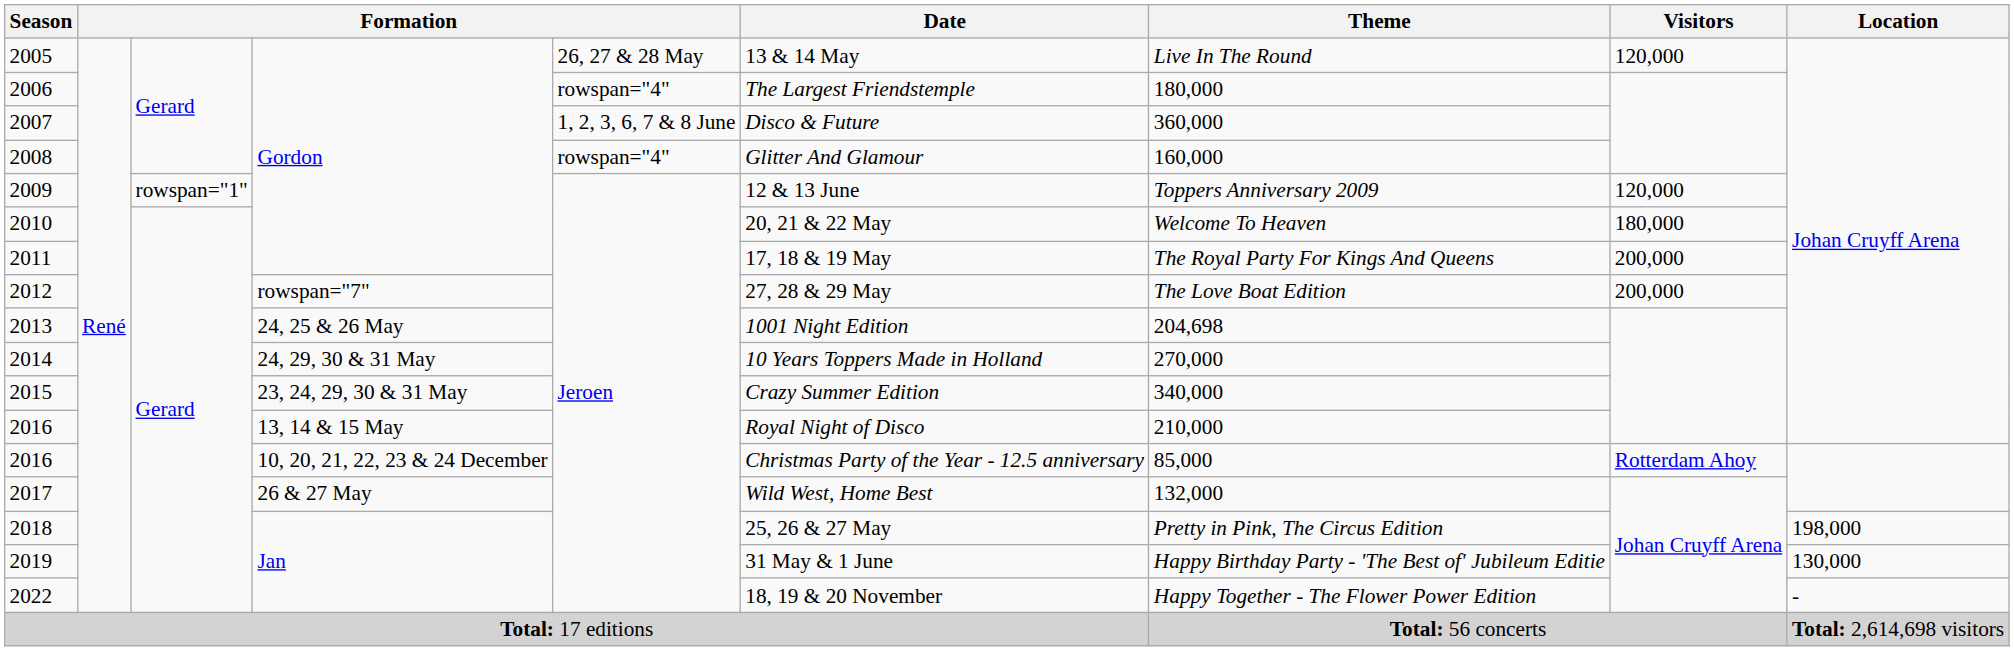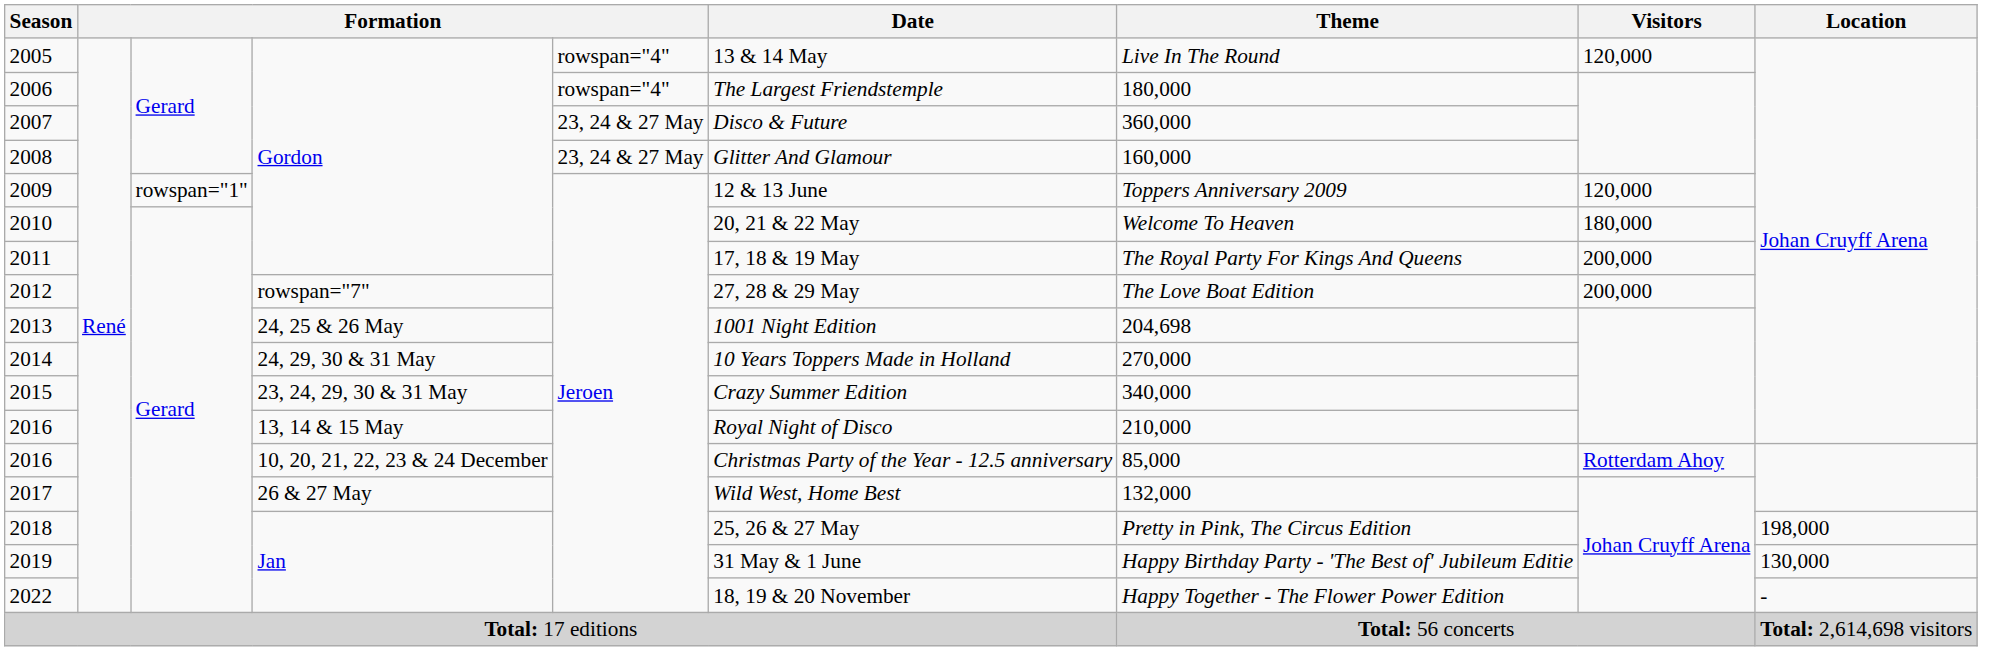(631, 55) 26, 27 & 28 May -> (614, 55) rowspan="4"
(646, 122) 1, 2, 3, 6, 7 & 8 June -> (631, 122) 23, 24 & 27 May
(614, 156) rowspan="4" -> (631, 156) 23, 24 & 27 May
